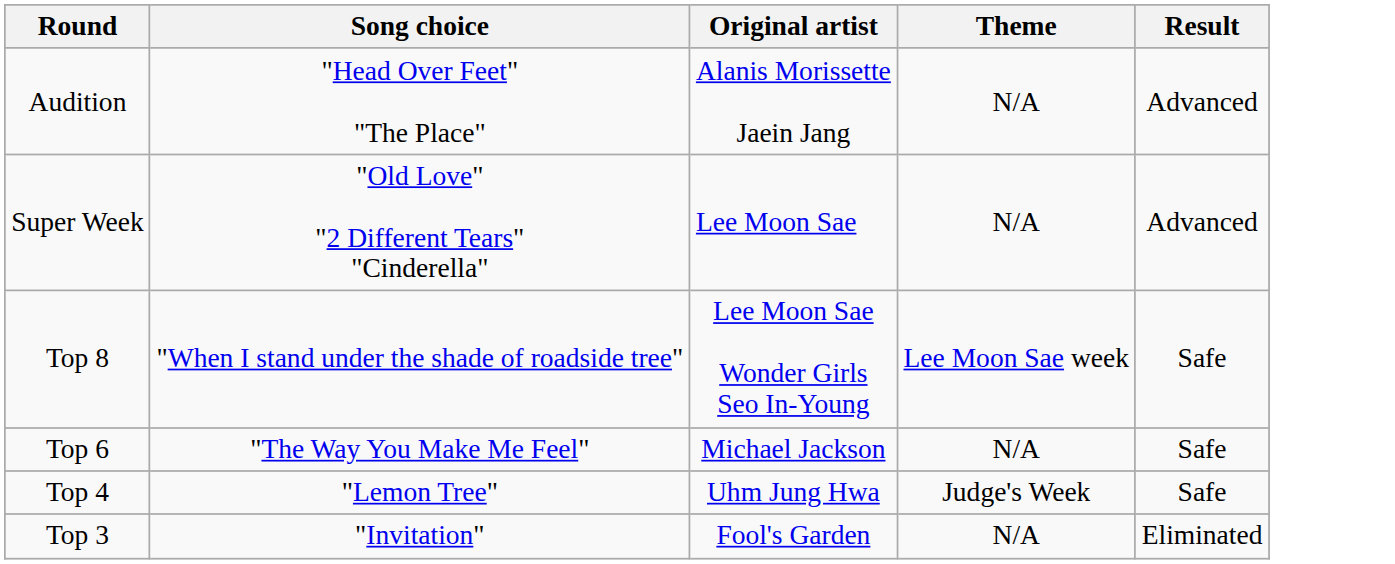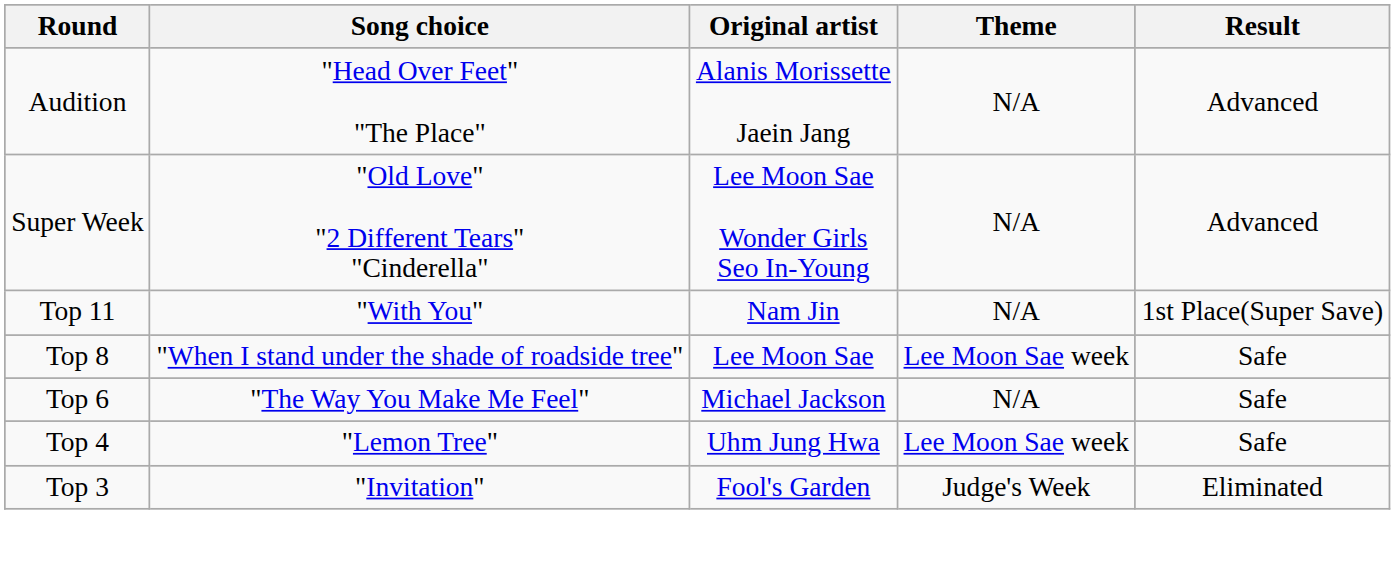(776, 221) Lee Moon Sae -> (793, 221) Lee Moon Sae Wonder Girls Seo In-Young
+ row: (77, 312)
(793, 358) Lee Moon Sae Wonder Girls Seo In-Young -> (793, 355) Lee Moon Sae
(1016, 492) Judge's Week -> (1016, 442) Lee Moon Sae week
(1016, 535) N/A -> (1016, 486) Judge's Week
